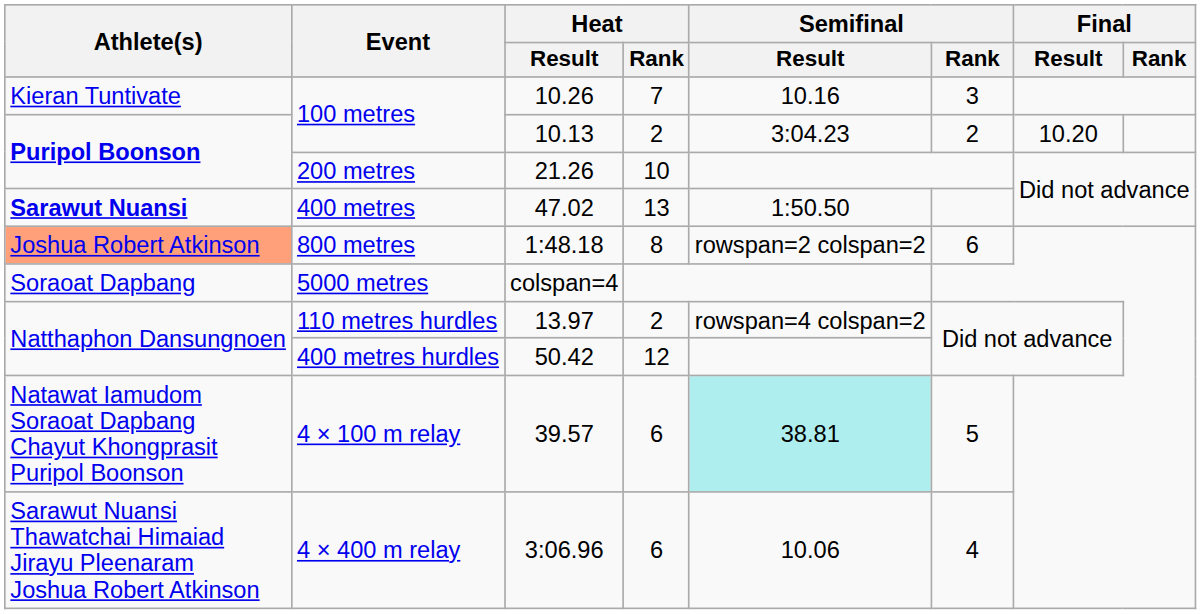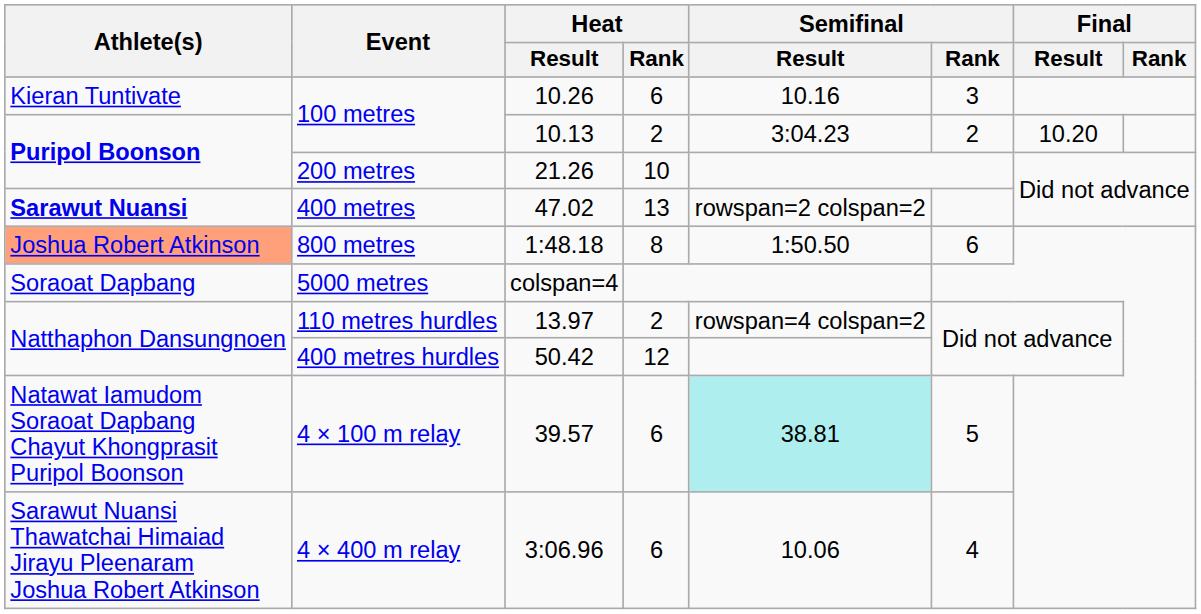(657, 96) 7 -> (657, 96) 6
(810, 208) 1:50.50 -> (810, 208) rowspan=2 colspan=2
(810, 246) rowspan=2 colspan=2 -> (810, 246) 1:50.50
